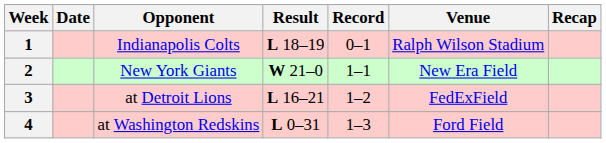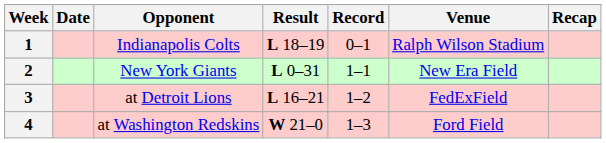(296, 71) W 21–0 -> (296, 71) L 0–31
(296, 124) L 0–31 -> (296, 124) W 21–0
